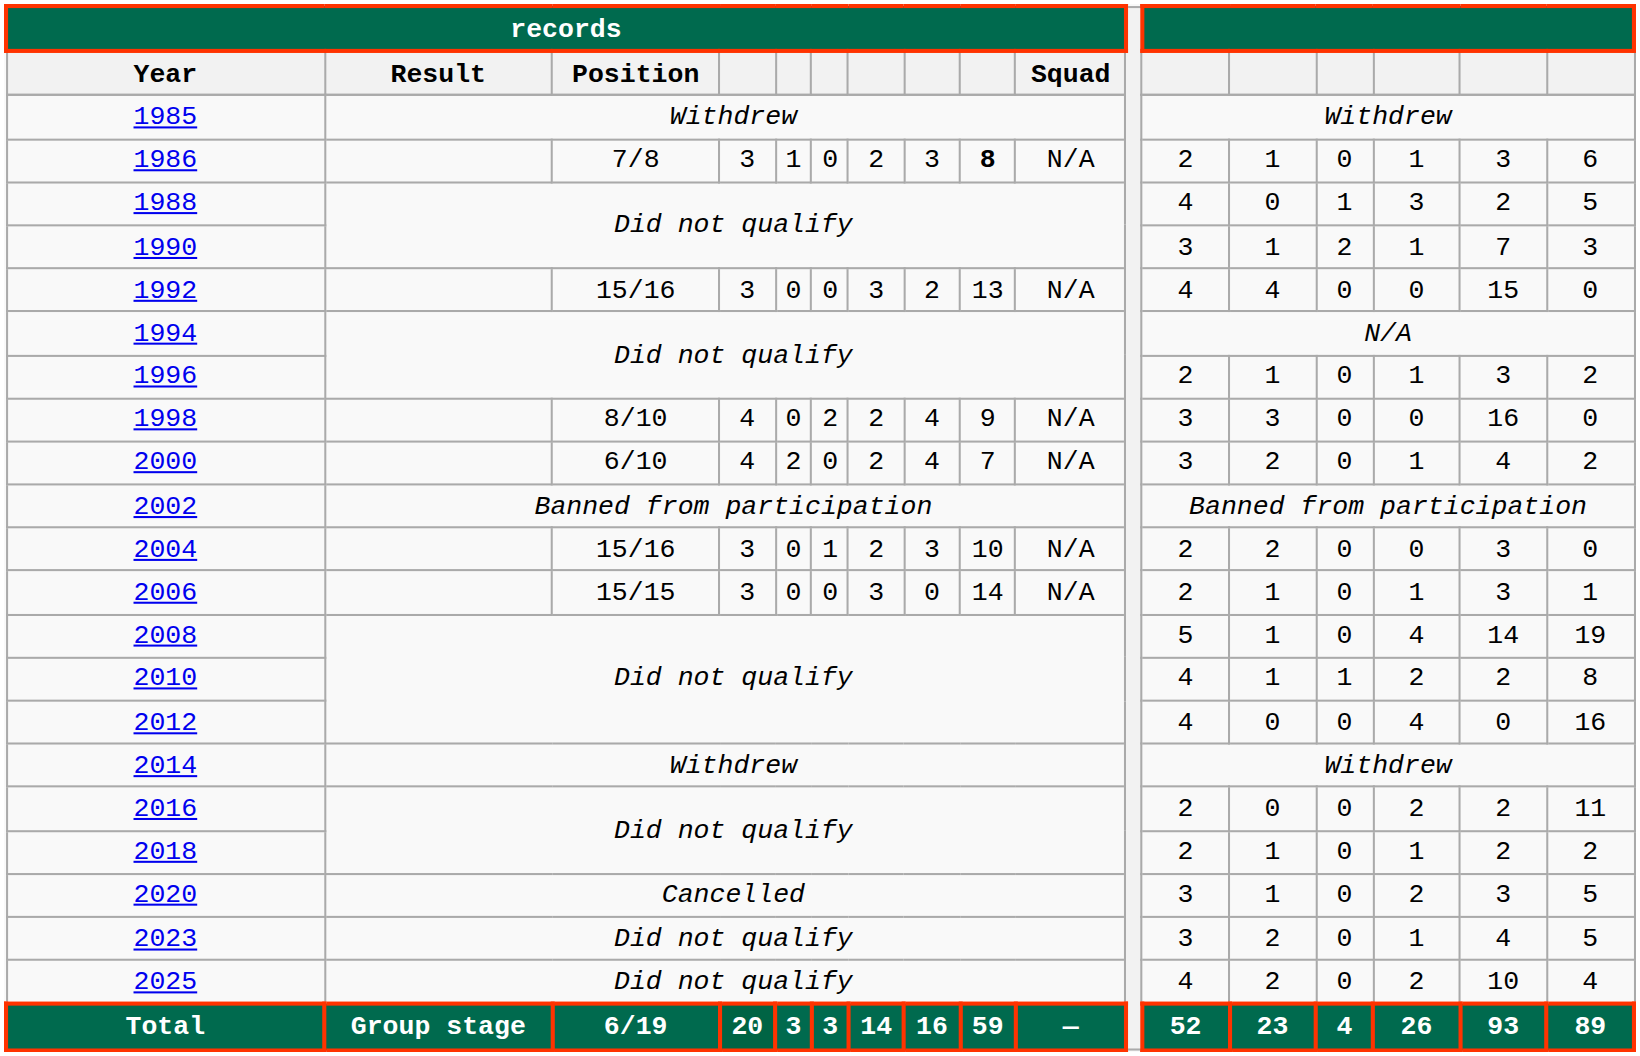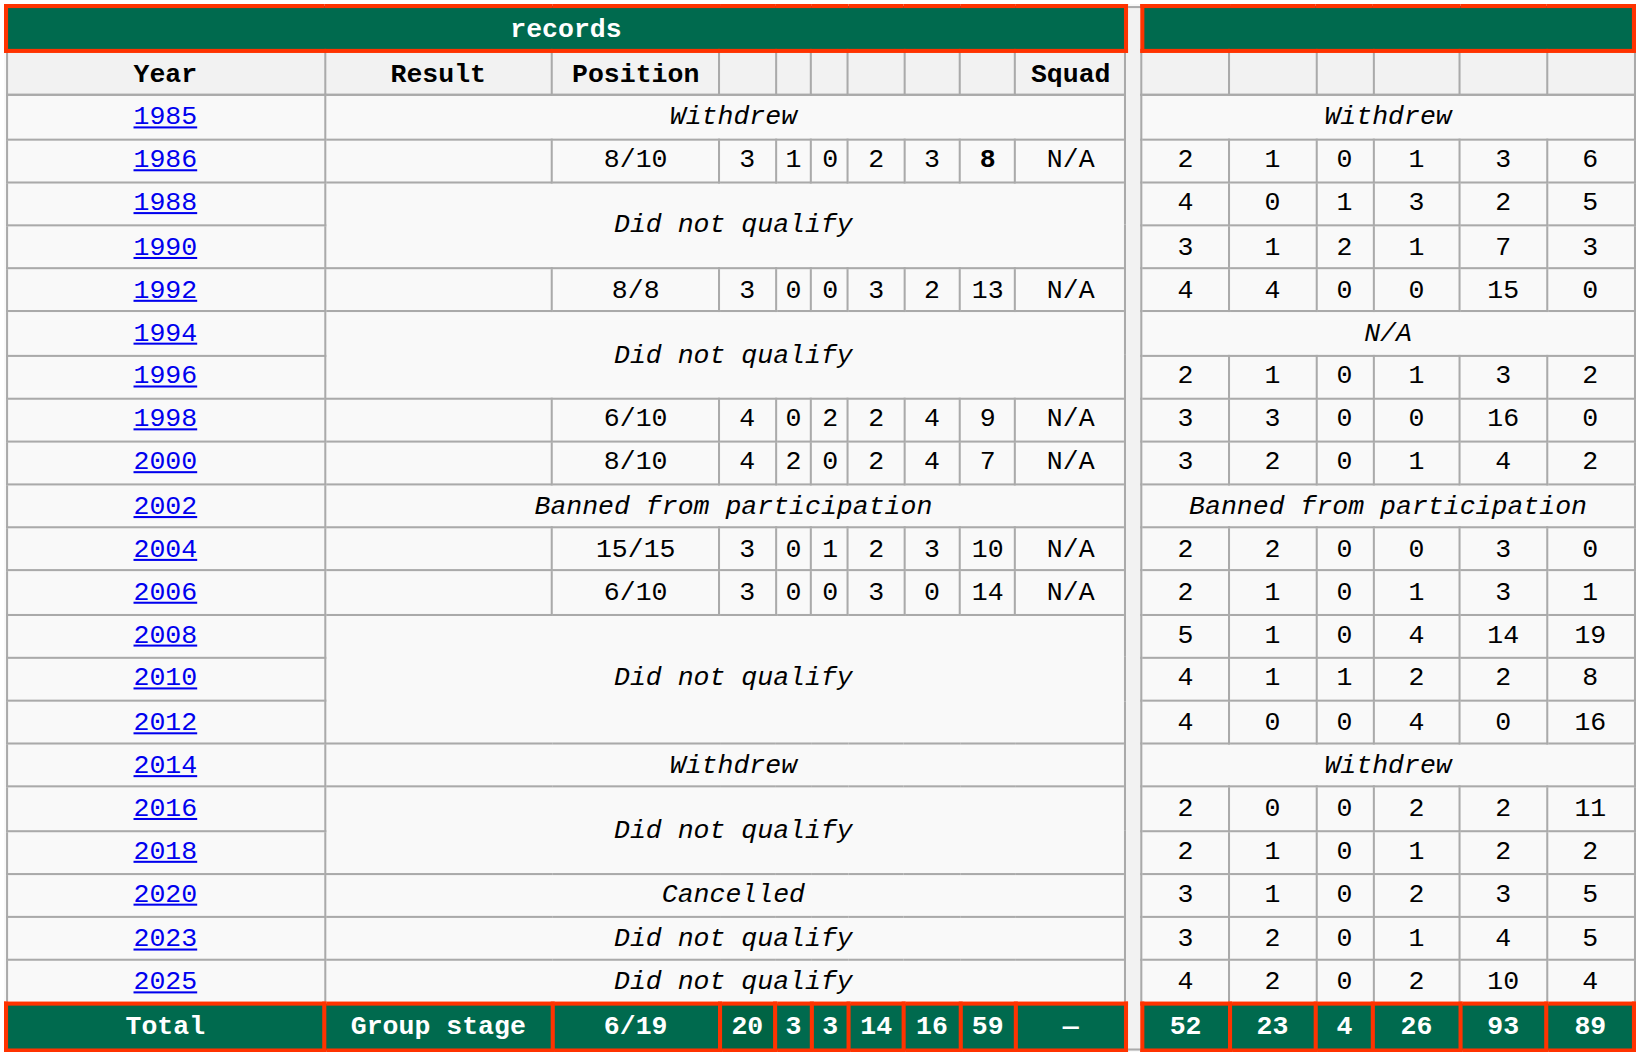(636, 160) 7/8 -> (636, 160) 8/10
(636, 290) 15/16 -> (636, 290) 8/8
(636, 420) 8/10 -> (636, 420) 6/10
(636, 463) 6/10 -> (636, 463) 8/10
(636, 549) 15/16 -> (636, 549) 15/15
(636, 593) 15/15 -> (636, 593) 6/10
